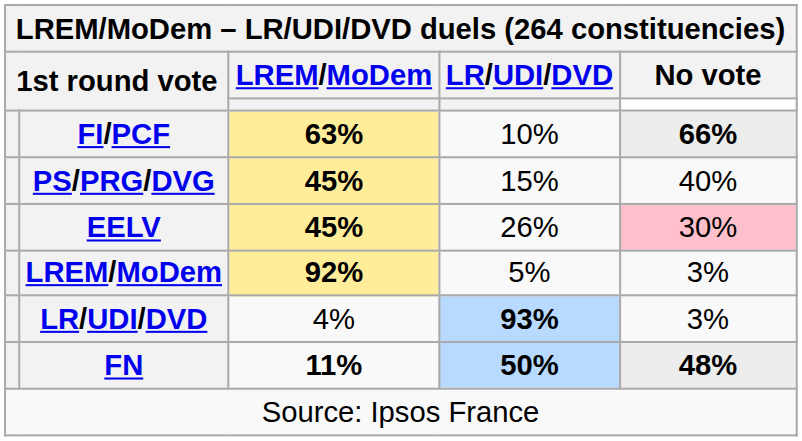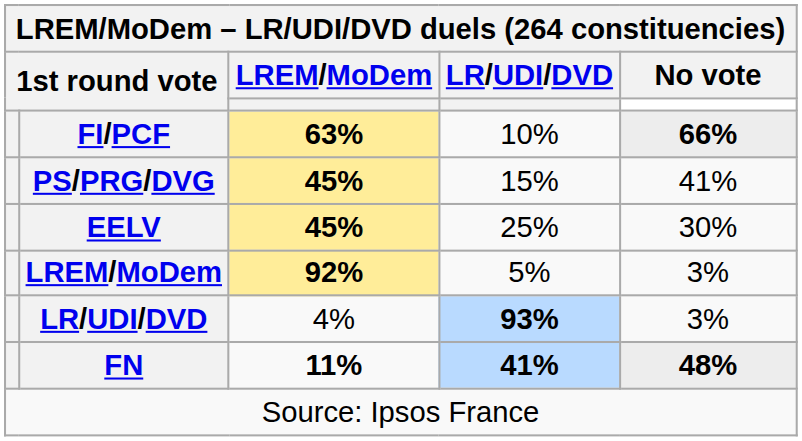(708, 181) 40% -> (708, 181) 41%
(529, 227) 26% -> (529, 227) 25%
(708, 227) pink background -> (708, 227) no background
(529, 365) 50% -> (529, 365) 41%
